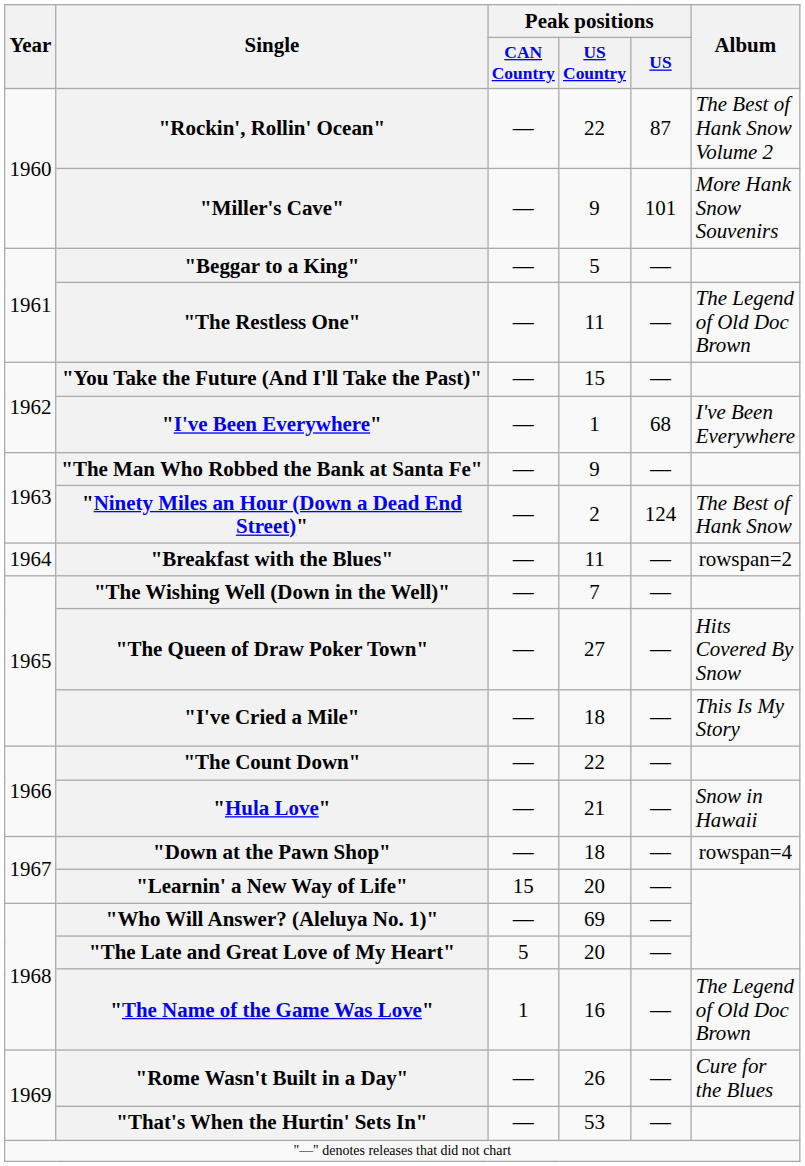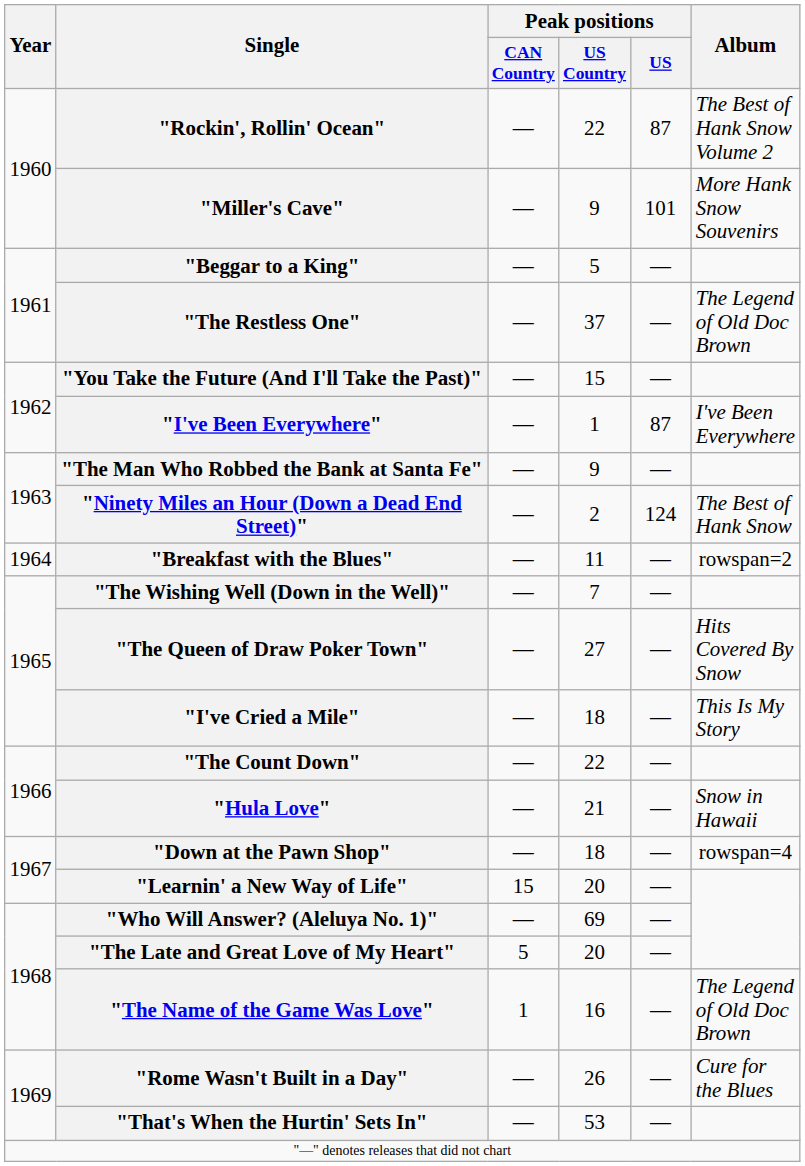(595, 322) 11 -> (595, 322) 37
(661, 424) 68 -> (661, 424) 87
